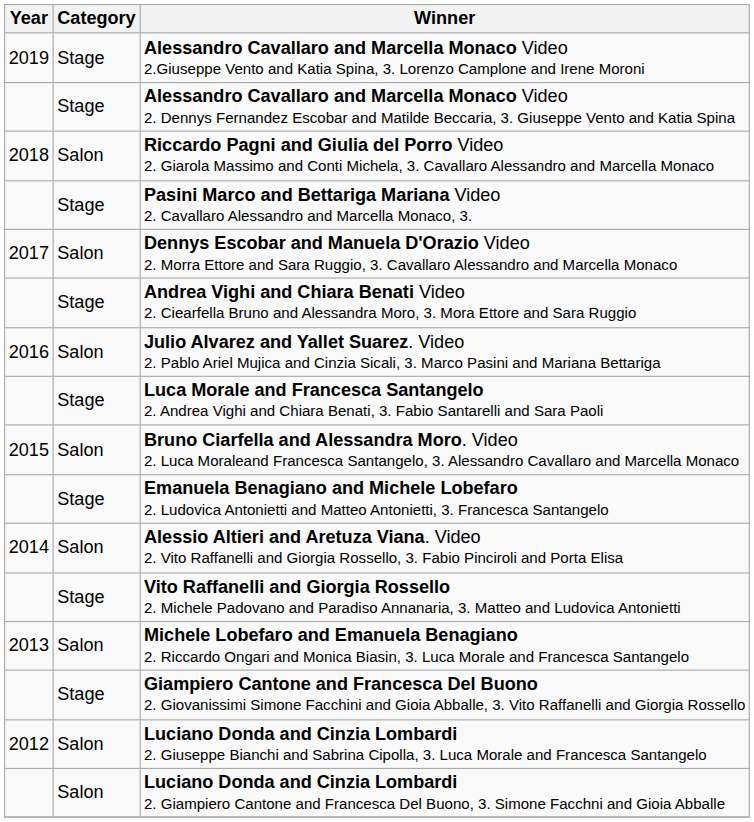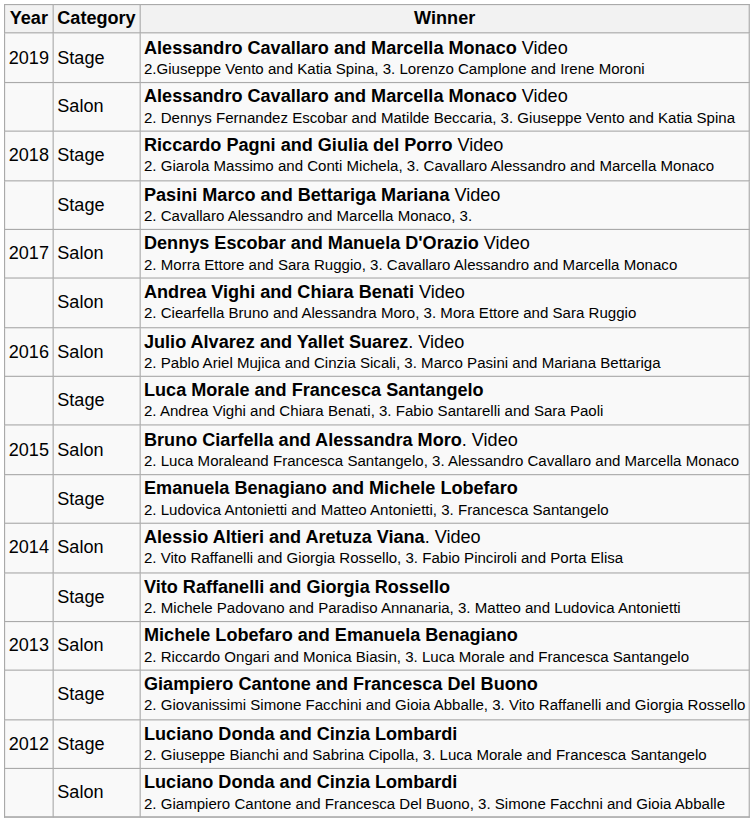(81, 106) Stage -> (80, 106) Salon
(80, 155) Salon -> (81, 155) Stage
(81, 302) Stage -> (80, 302) Salon
(80, 743) Salon -> (81, 743) Stage
